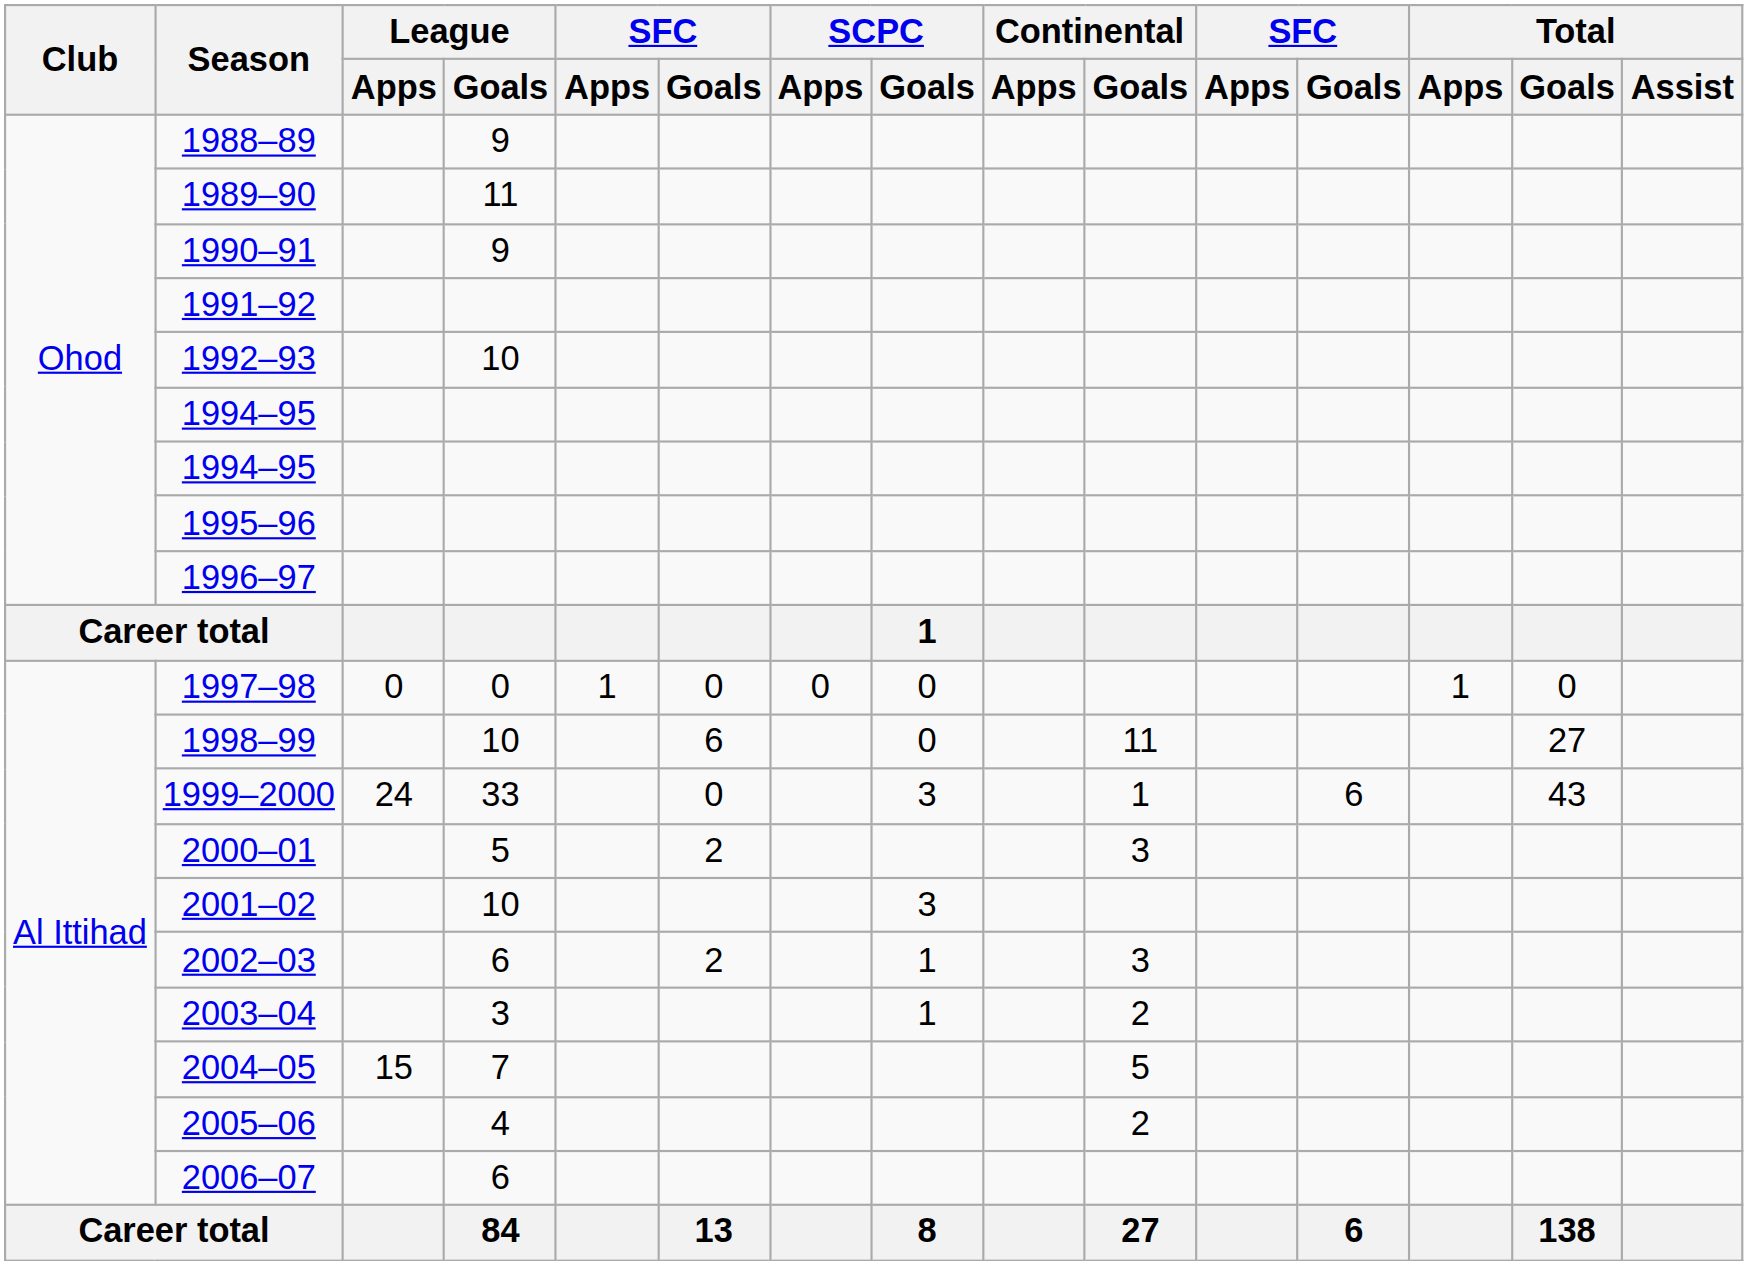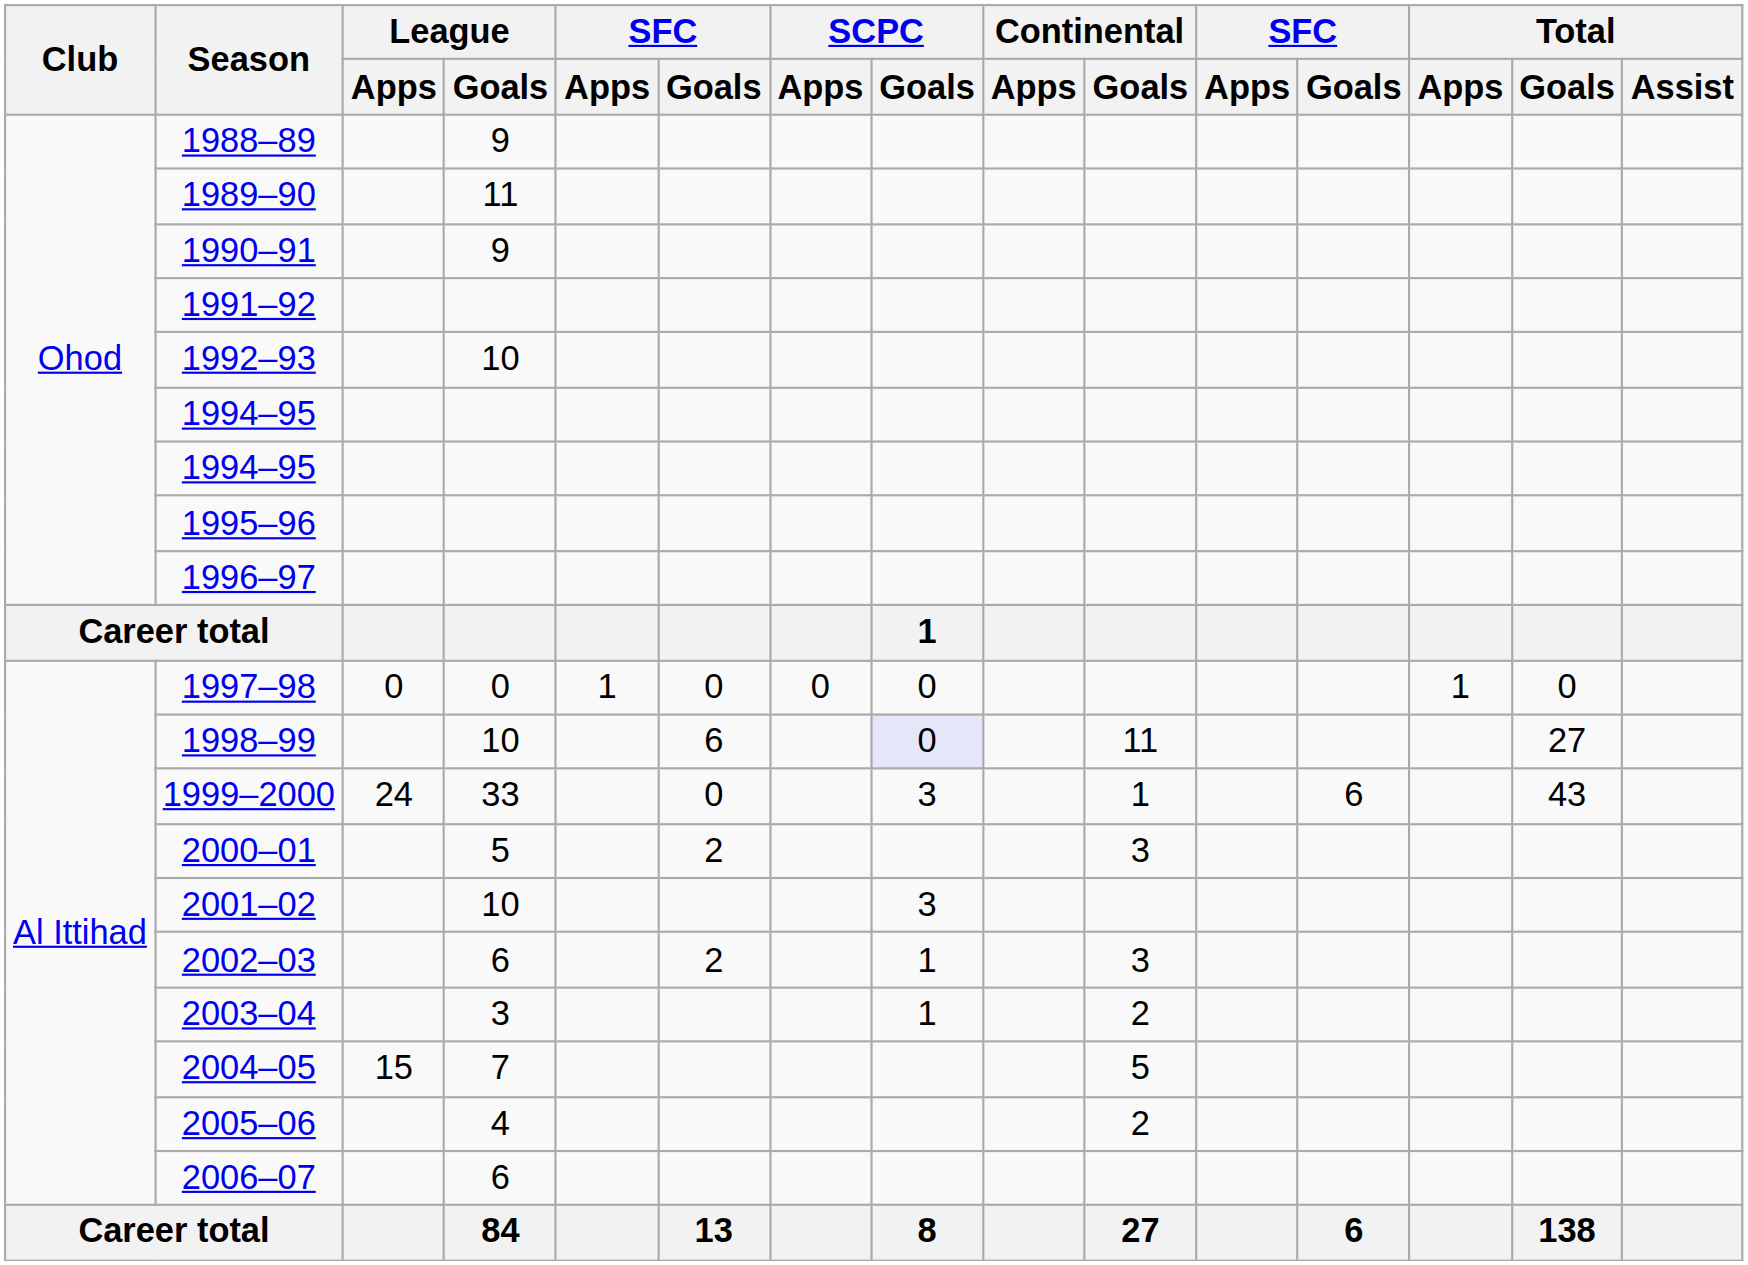(927, 741) no background -> (927, 741) lavender background
